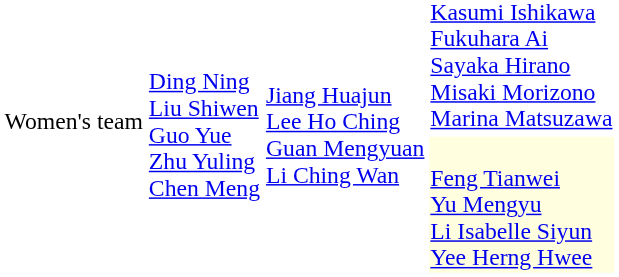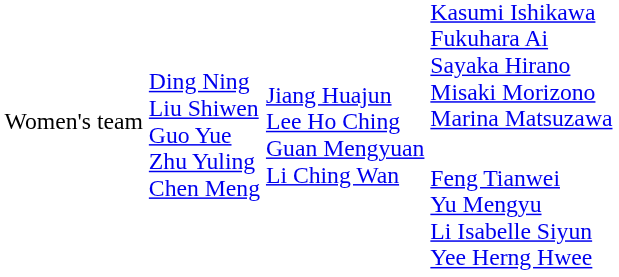(511, 217) lightyellow background -> (511, 217) no background
